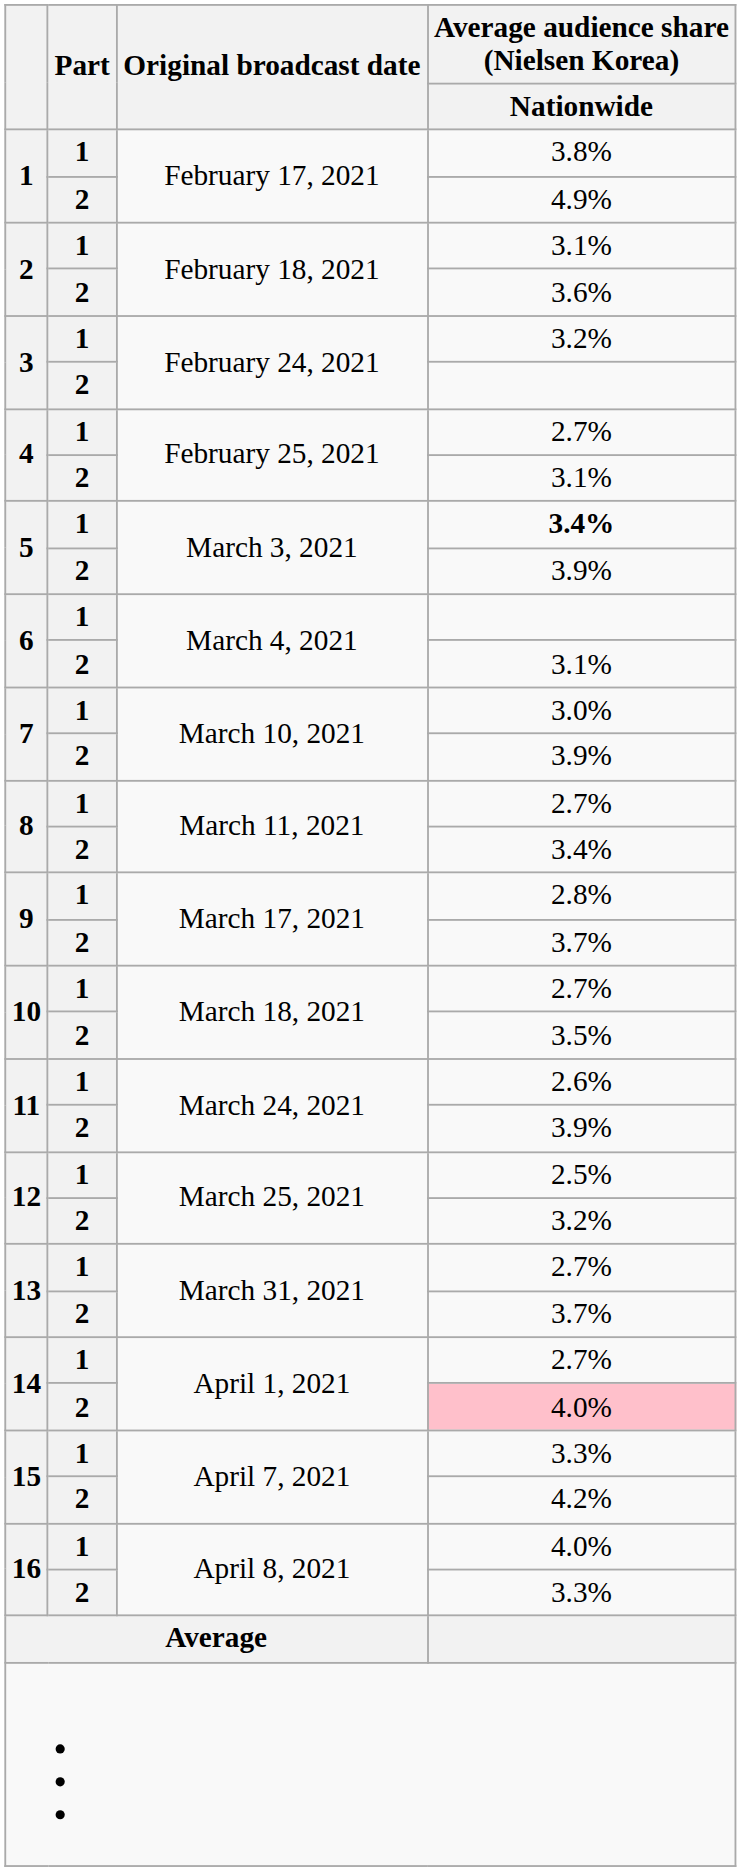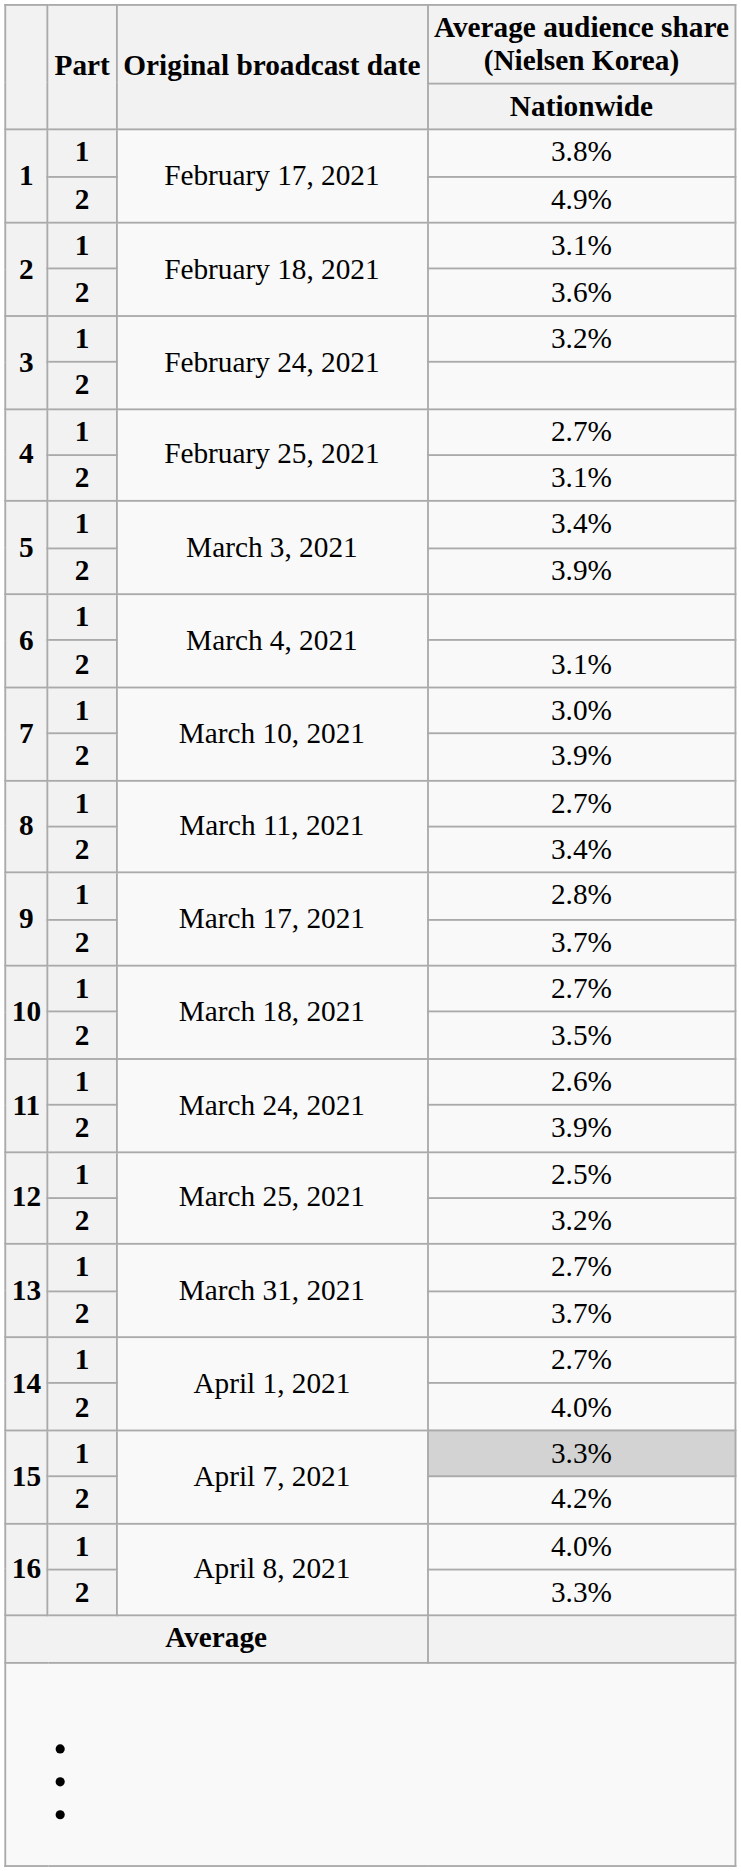(581, 524) bold -> (581, 524) normal
(581, 1406) pink background -> (581, 1406) no background
(581, 1452) no background -> (581, 1452) lightgrey background
